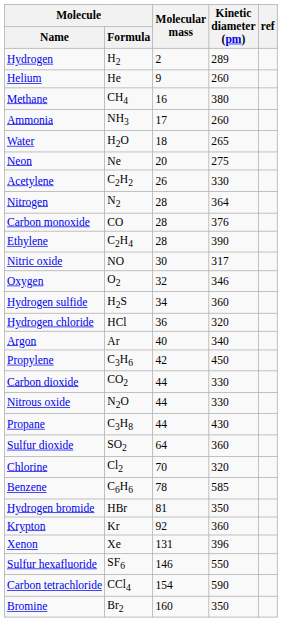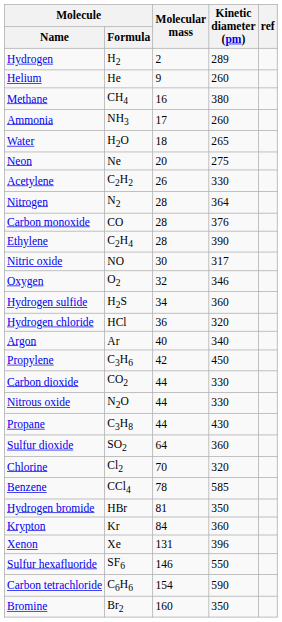(120, 488) C6H6 -> (119, 488) CCl4
(161, 526) 92 -> (161, 526) 84
(119, 585) CCl4 -> (120, 585) C6H6
